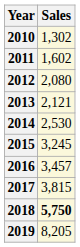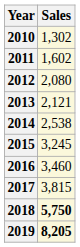(56, 123) 2,530 -> (56, 123) 2,538
(56, 166) 3,457 -> (56, 166) 3,460
(56, 231) normal -> (56, 231) bold
